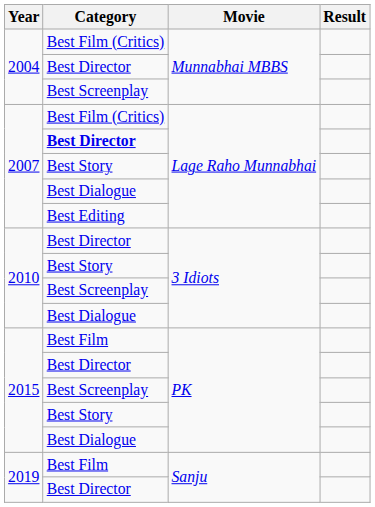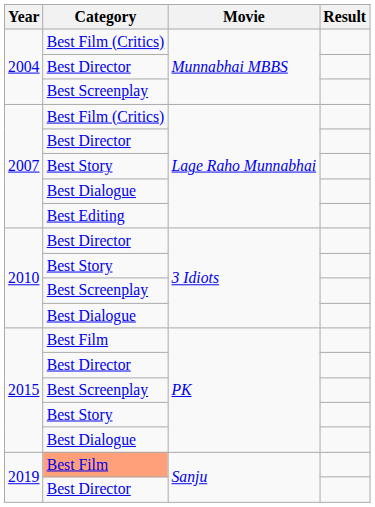(91, 141) bold -> (89, 141) normal
(77, 464) no background -> (77, 464) lightsalmon background
